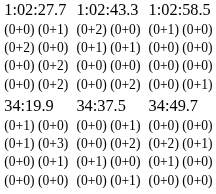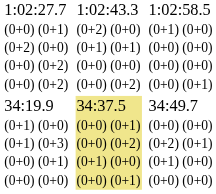(108, 142) no background -> (108, 142) khaki background
